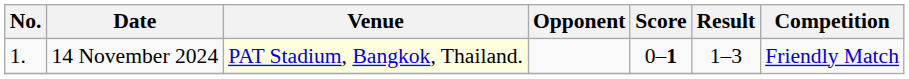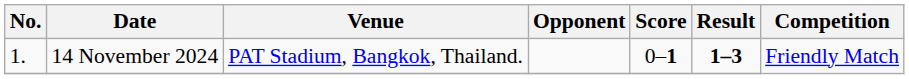(376, 55) lightyellow background -> (376, 55) no background
(726, 55) normal -> (726, 55) bold
